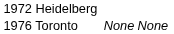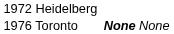(119, 26) normal -> (120, 26) bold
